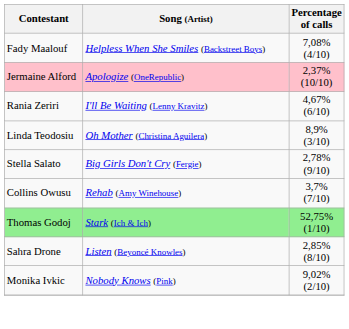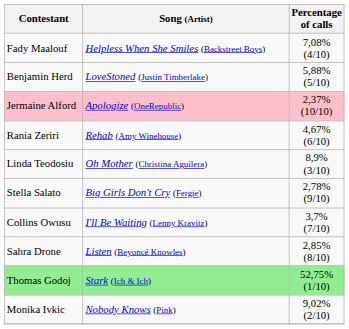+ row: (40, 77)
(146, 106) I'll Be Waiting (Lenny Kravitz) -> (133, 135) Rehab (Amy Winehouse)
(133, 193) Rehab (Amy Winehouse) -> (146, 222) I'll Be Waiting (Lenny Kravitz)
rows swapped: (34, 251) <-> (39, 222)
